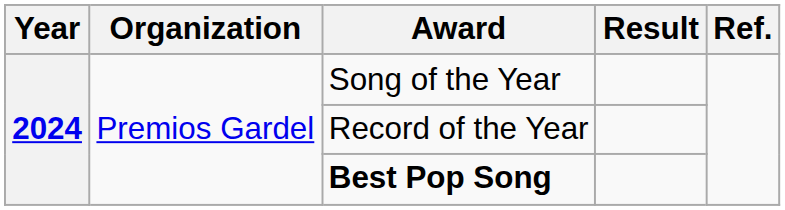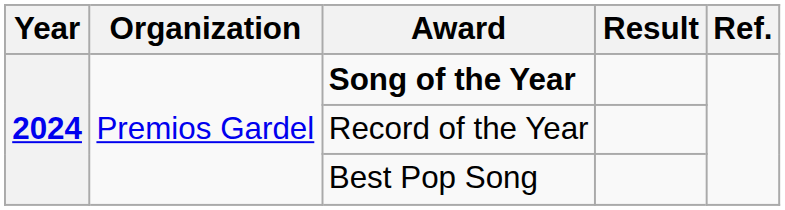(445, 79) normal -> (452, 79) bold
(440, 178) bold -> (433, 178) normal
